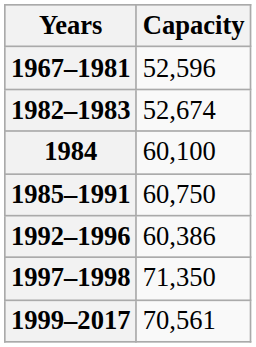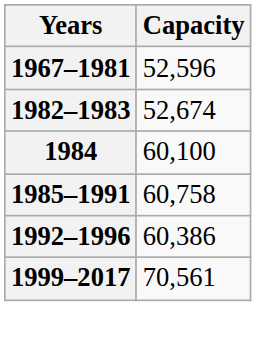(179, 194) 60,750 -> (179, 194) 60,758
- row: (71, 278)
